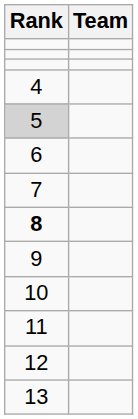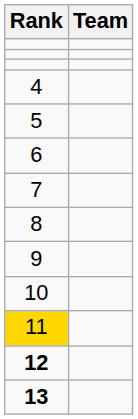(36, 120) lightgrey background -> (36, 120) no background
(36, 224) bold -> (36, 224) normal
(36, 327) no background -> (36, 327) gold background
(36, 362) normal -> (36, 362) bold
(36, 396) normal -> (36, 396) bold
